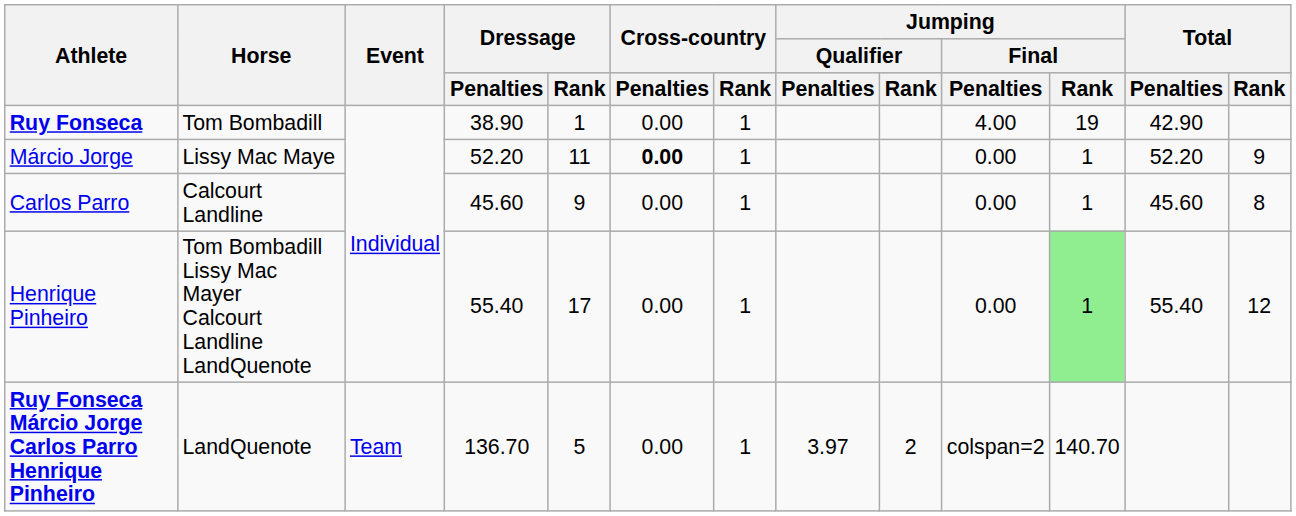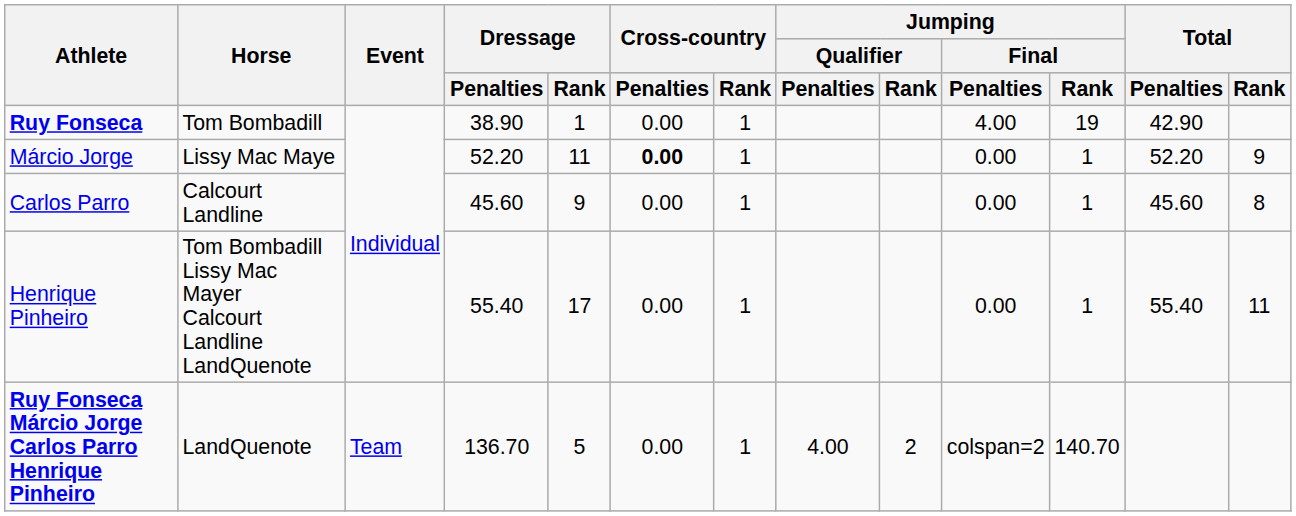(1087, 307) lightgreen background -> (1087, 307) no background
(1259, 307) 12 -> (1259, 307) 11
(828, 447) 3.97 -> (828, 447) 4.00
